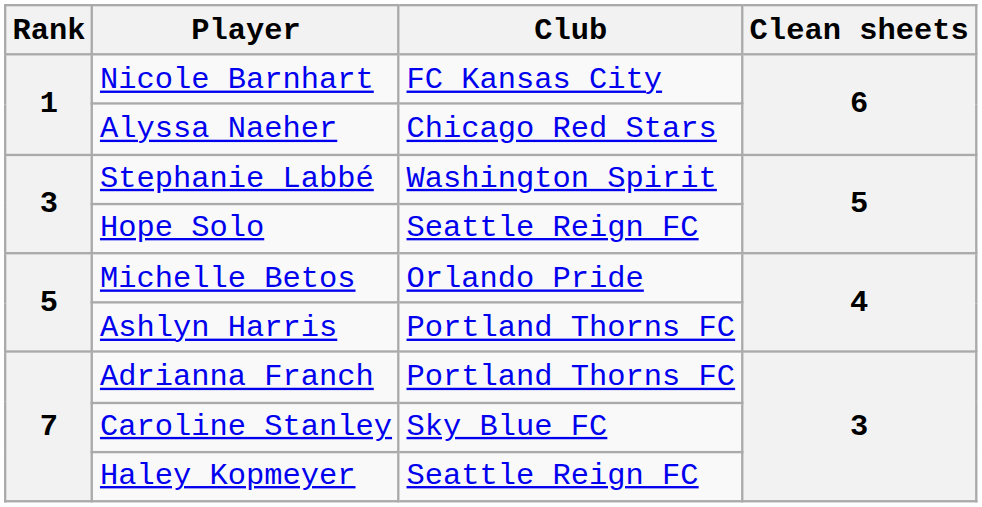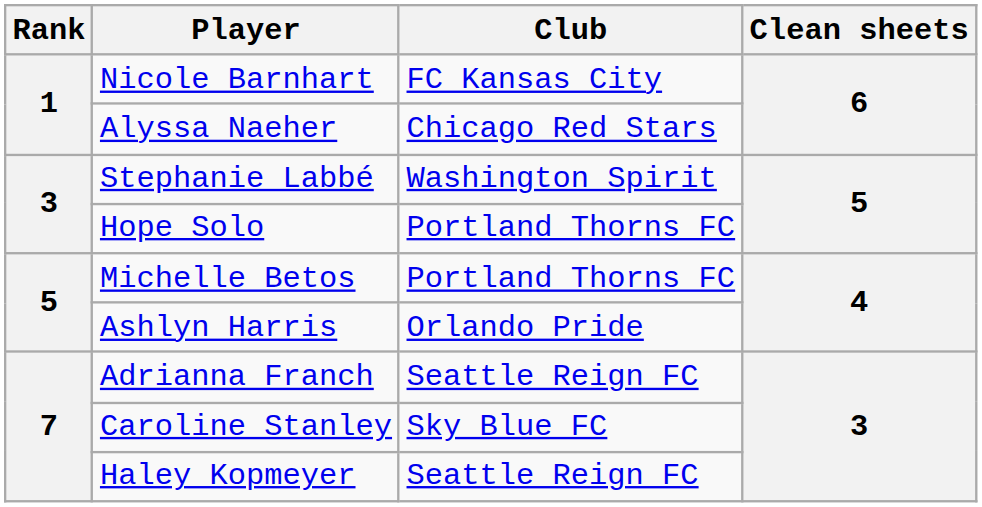(553, 228) Seattle Reign FC -> (571, 228) Portland Thorns FC
(525, 278) Orlando Pride -> (571, 278) Portland Thorns FC
(571, 327) Portland Thorns FC -> (525, 327) Orlando Pride
(571, 377) Portland Thorns FC -> (553, 377) Seattle Reign FC
